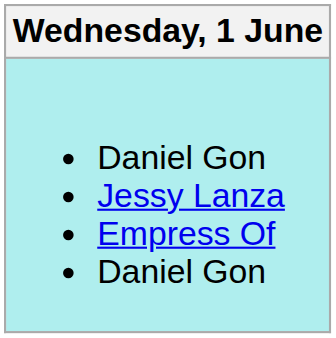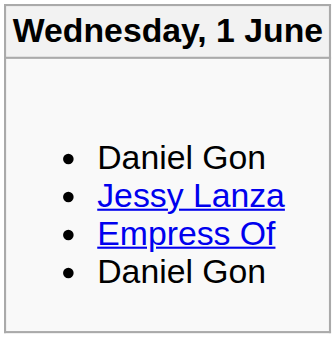(168, 214) paleturquoise background -> (168, 214) no background
